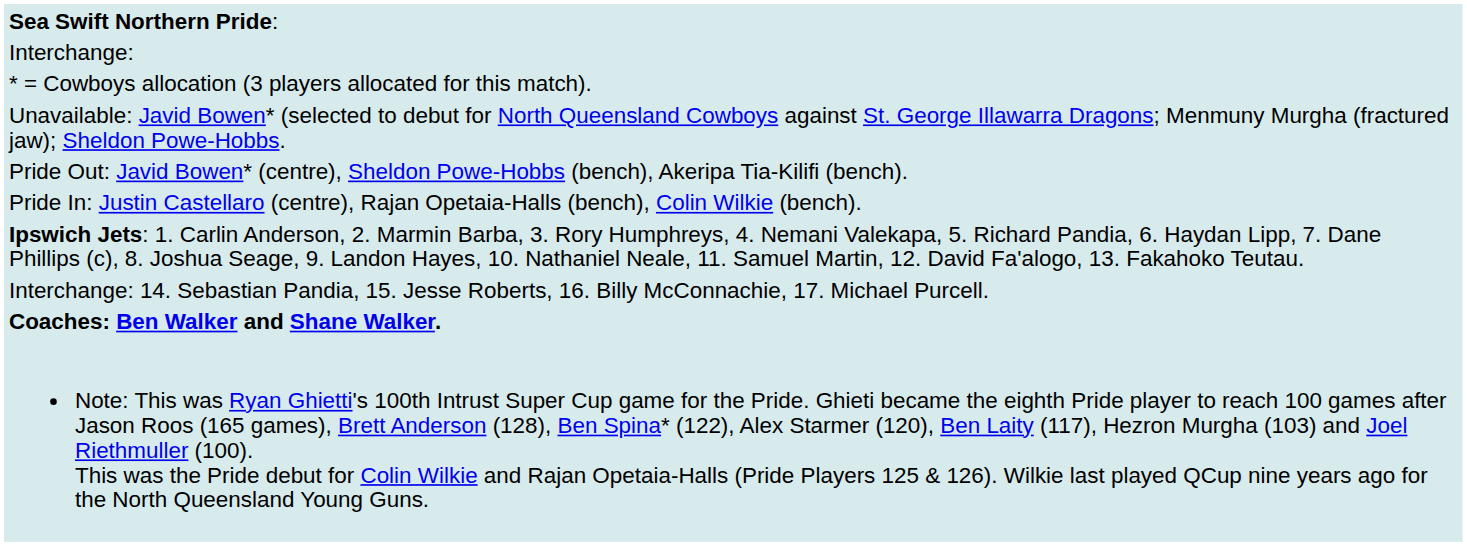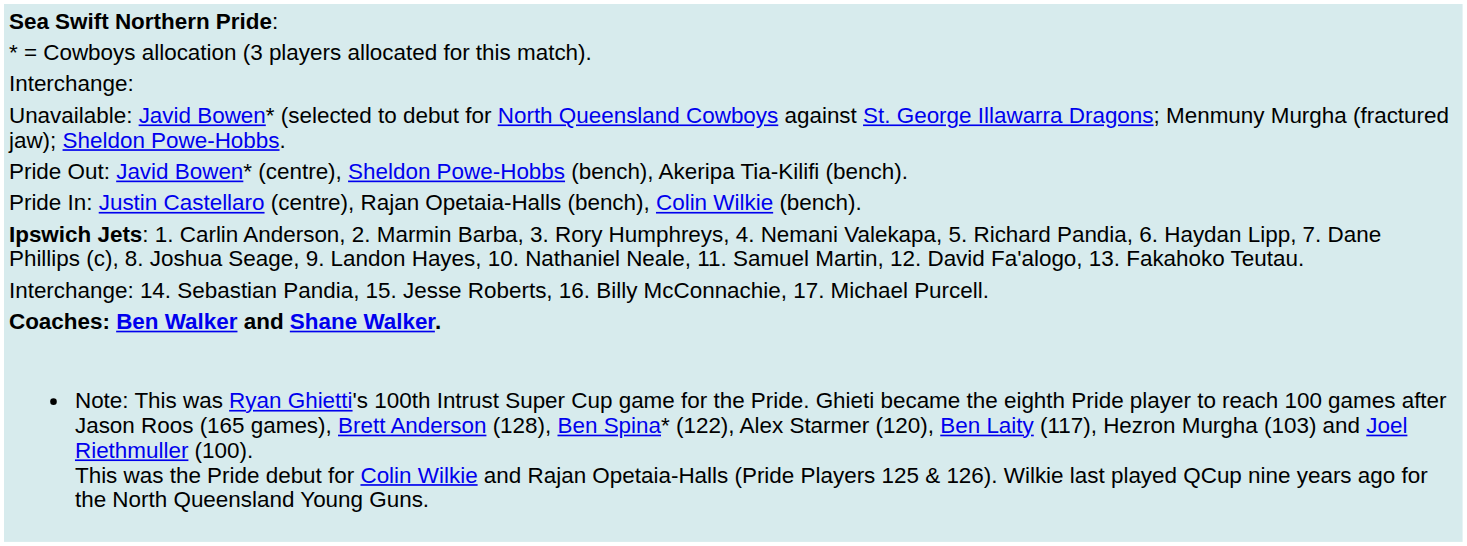(71, 53) Interchange: -> (300, 53) * = Cowboys allocation (3 players allocated for this match).
(300, 84) * = Cowboys allocation (3 players allocated for this match). -> (71, 84) Interchange:
